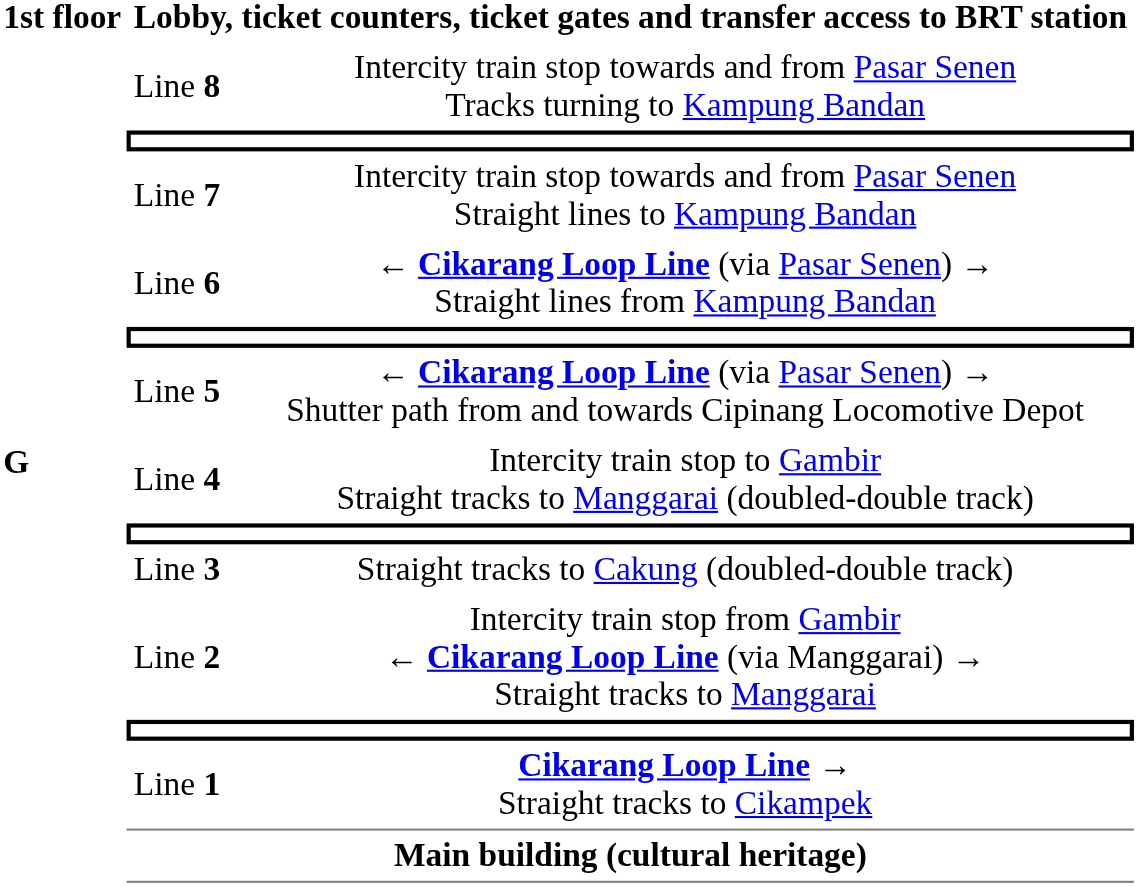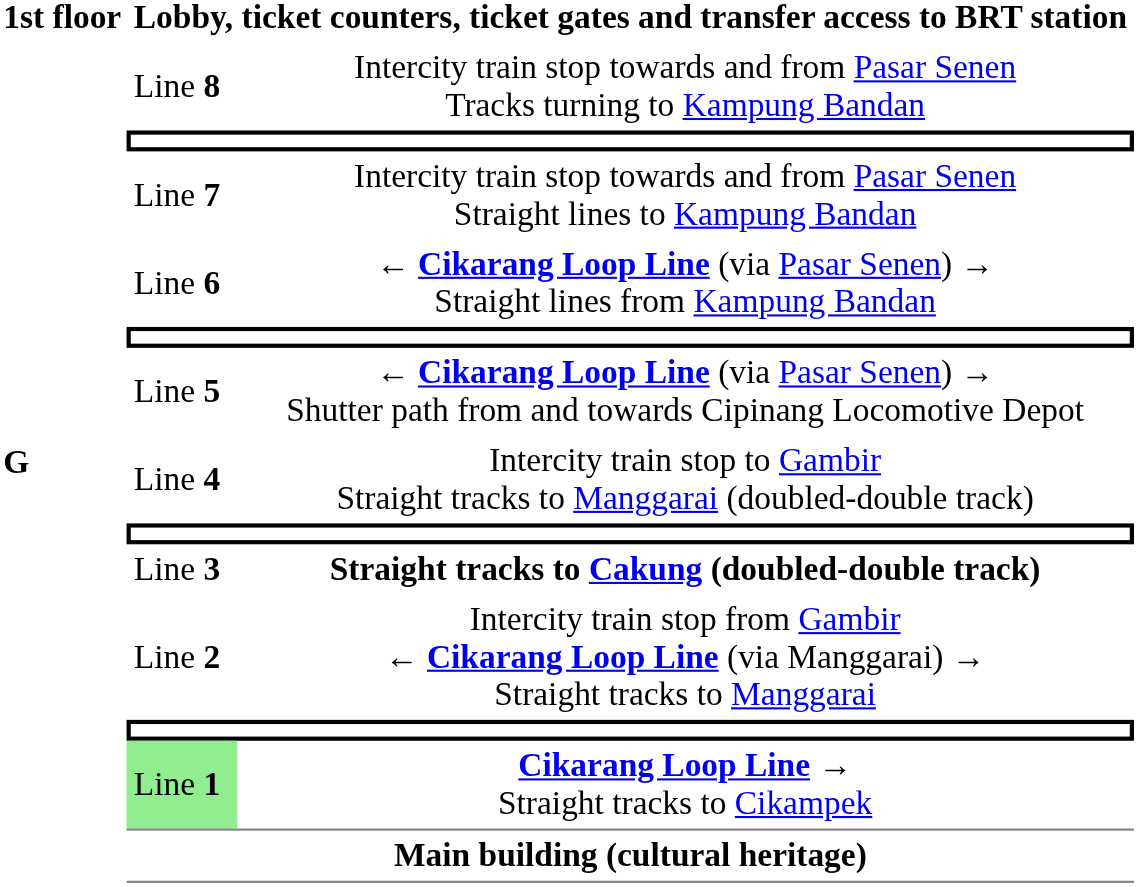(685, 568) normal -> (685, 568) bold
(177, 784) no background -> (177, 784) lightgreen background
